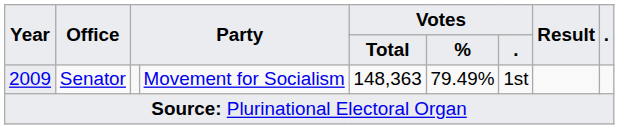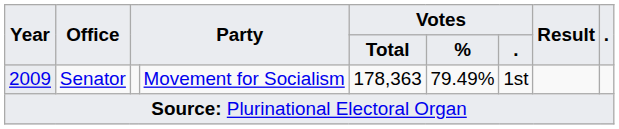(388, 80) 148,363 -> (388, 80) 178,363
